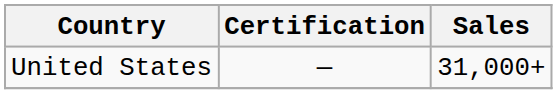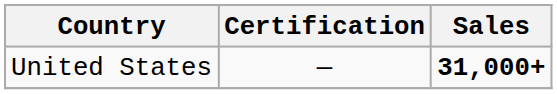(491, 68) normal -> (491, 68) bold
